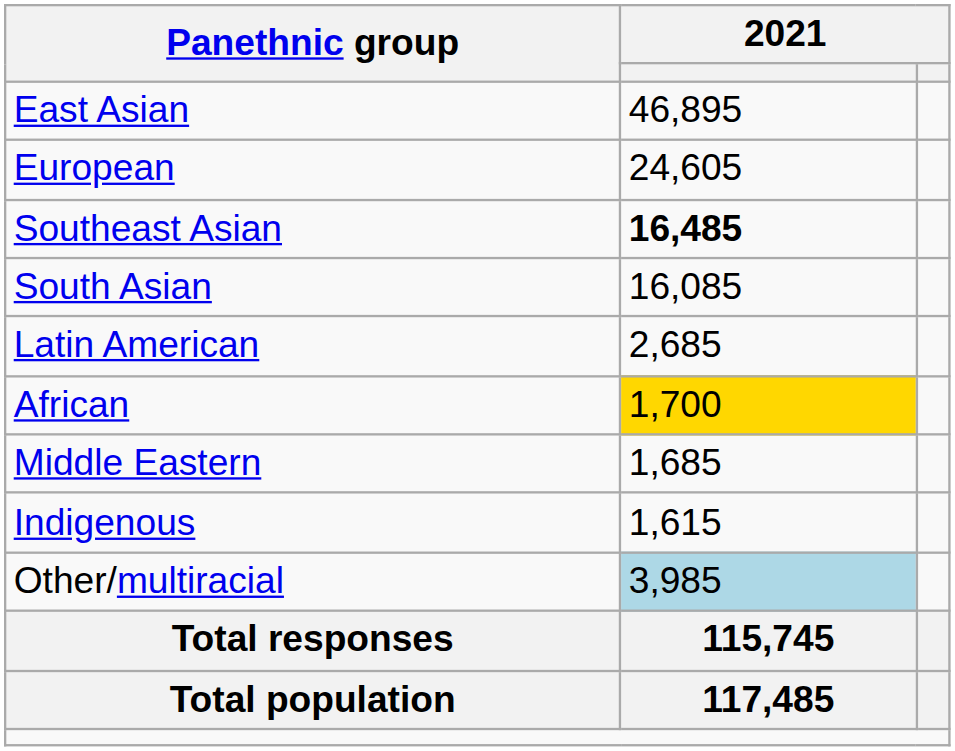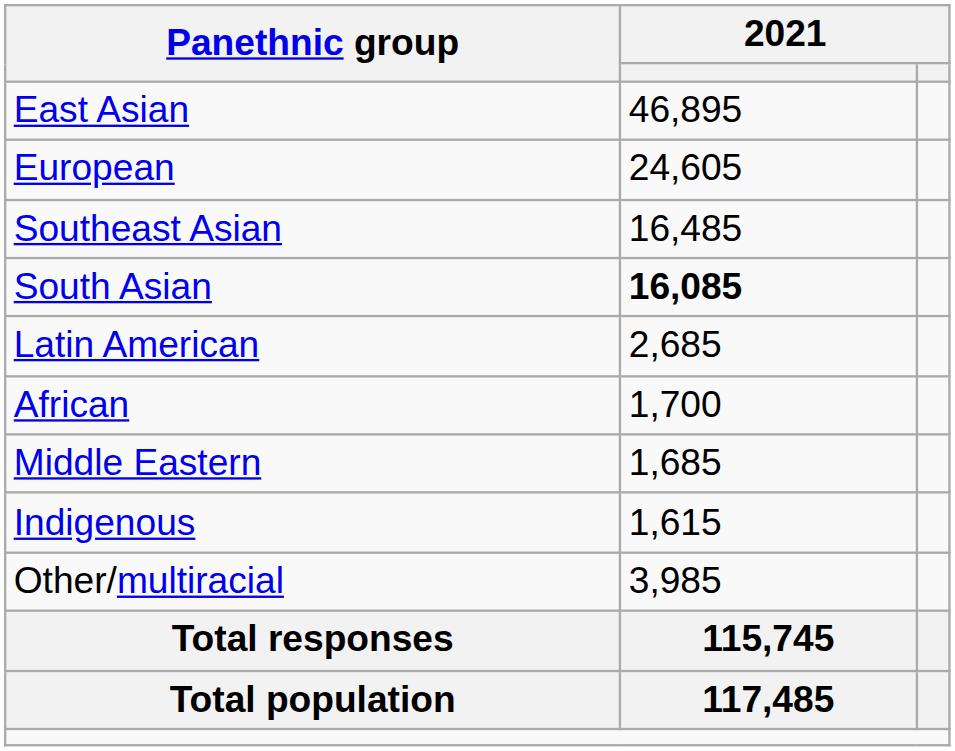(685, 227) bold -> (685, 227) normal
(685, 286) normal -> (685, 286) bold
(675, 404) gold background -> (675, 404) no background
(675, 580) lightblue background -> (675, 580) no background
